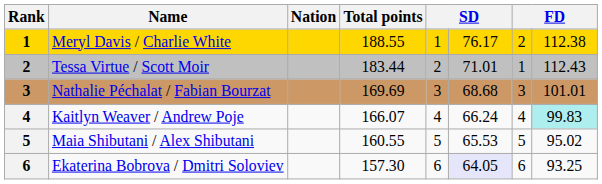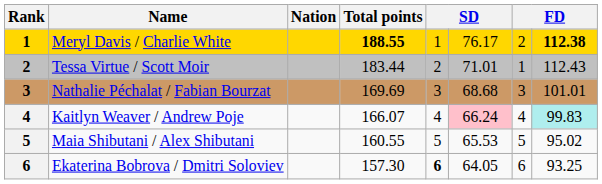(383, 41) normal -> (383, 41) bold
(564, 41) normal -> (564, 41) bold
(480, 116) no background -> (480, 116) pink background
(437, 166) normal -> (437, 166) bold
(480, 166) lavender background -> (480, 166) no background
